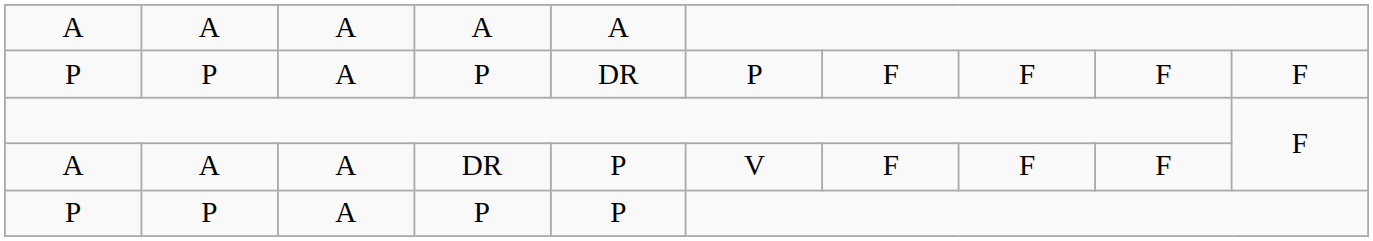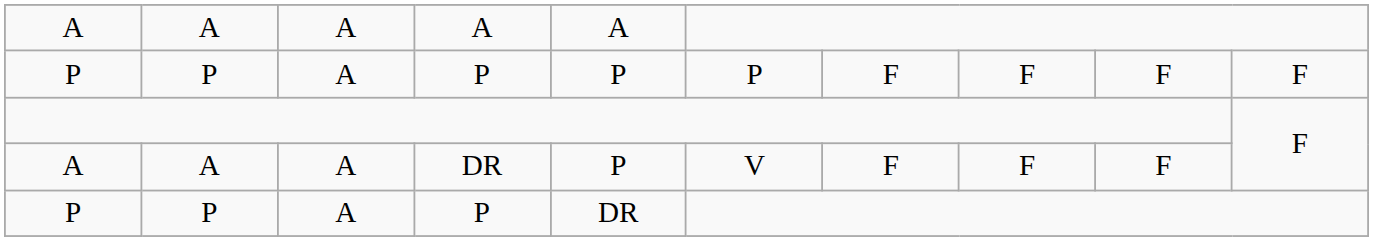(618, 73) DR -> (618, 73) P
(618, 212) P -> (618, 212) DR
